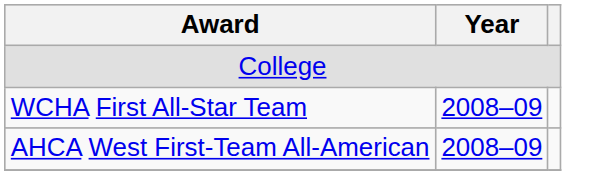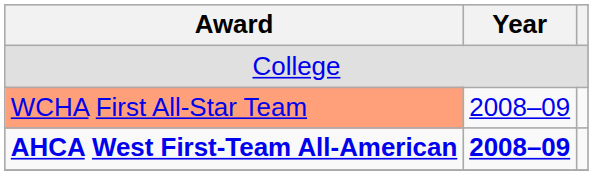(159, 107) no background -> (159, 107) lightsalmon background
(220, 148) normal -> (234, 148) bold
(492, 148) normal -> (520, 148) bold
